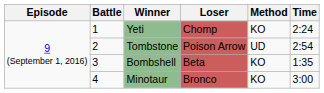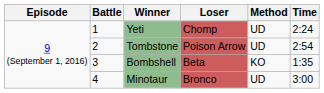(258, 29) KO -> (258, 29) UD
(258, 79) KO -> (258, 79) UD
